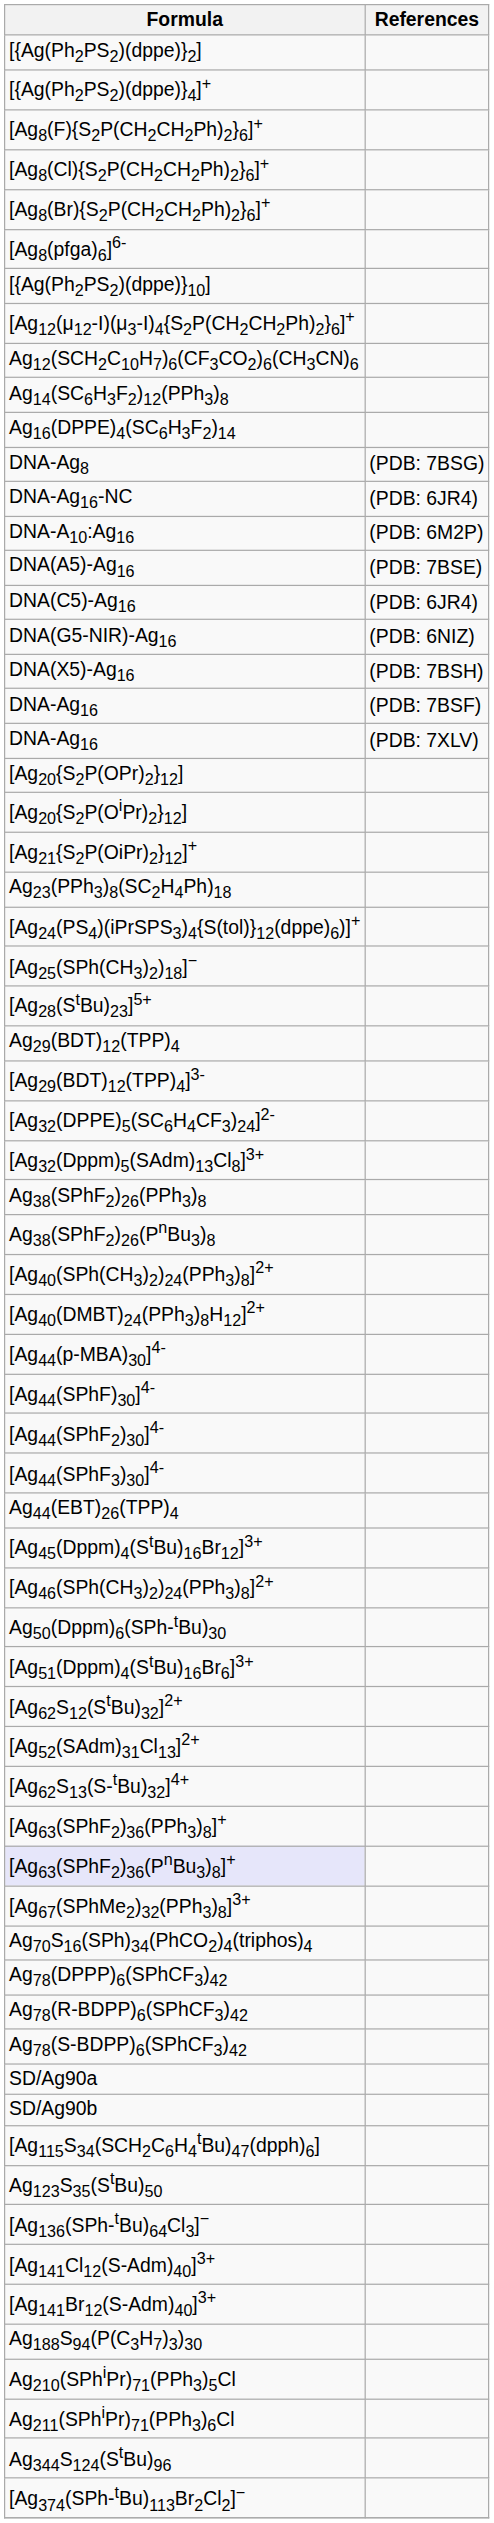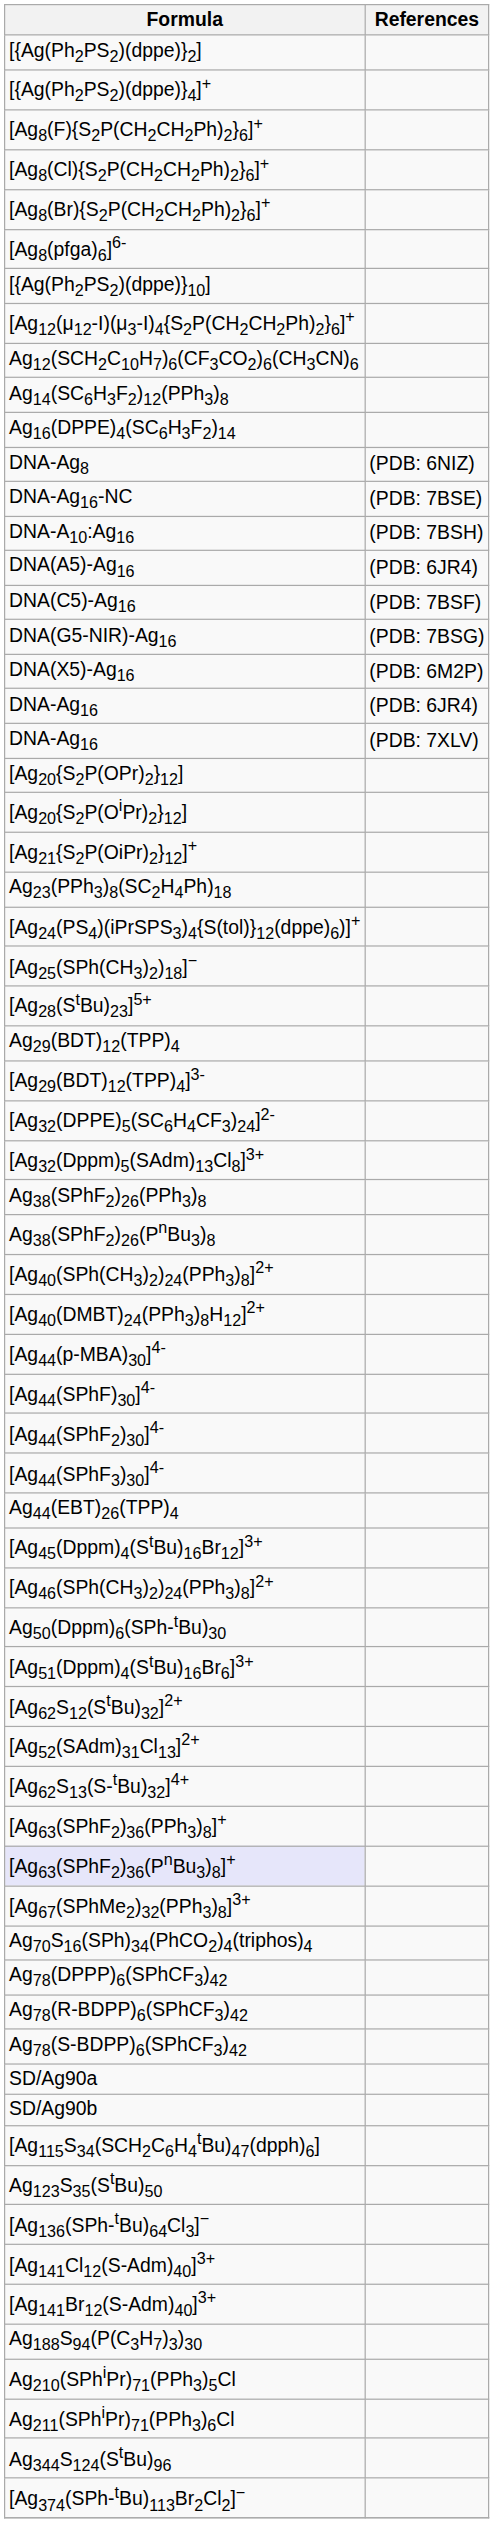(427, 464) (PDB: 7BSG) -> (422, 464) (PDB: 6NIZ)
(424, 498) (PDB: 6JR4) -> (426, 498) (PDB: 7BSE)
(426, 533) (PDB: 6M2P) -> (426, 533) (PDB: 7BSH)
(426, 567) (PDB: 7BSE) -> (424, 567) (PDB: 6JR4)
(424, 602) (PDB: 6JR4) -> (425, 602) (PDB: 7BSF)
(422, 636) (PDB: 6NIZ) -> (427, 636) (PDB: 7BSG)
(426, 671) (PDB: 7BSH) -> (426, 671) (PDB: 6M2P)
(425, 705) (PDB: 7BSF) -> (424, 705) (PDB: 6JR4)
